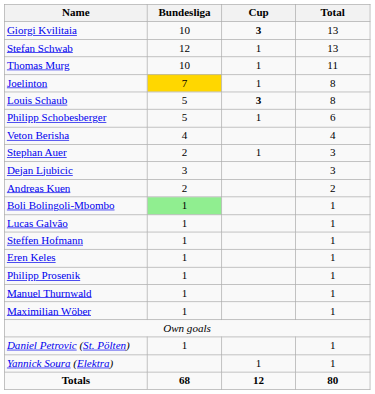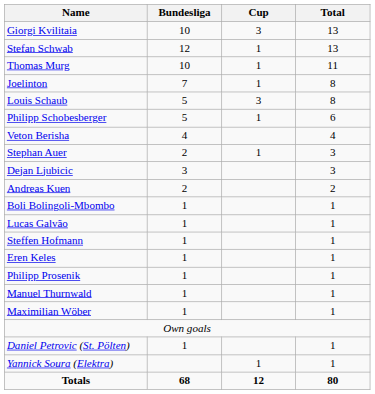(259, 30) bold -> (259, 30) normal
(184, 83) gold background -> (184, 83) no background
(259, 100) bold -> (259, 100) normal
(184, 205) lightgreen background -> (184, 205) no background
